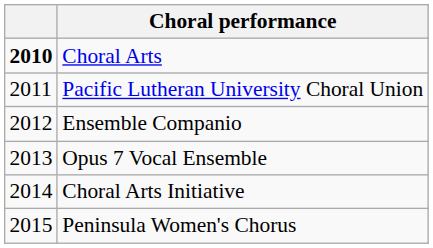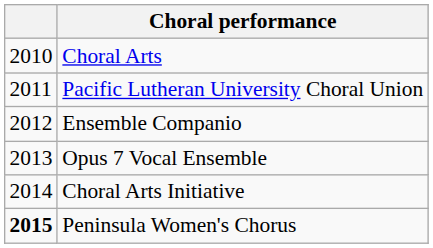(31, 55) bold -> (31, 55) normal
(31, 225) normal -> (31, 225) bold
